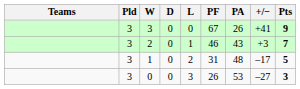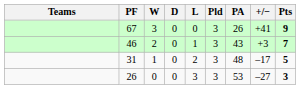columns swapped: (129, 12) <-> (213, 12)
